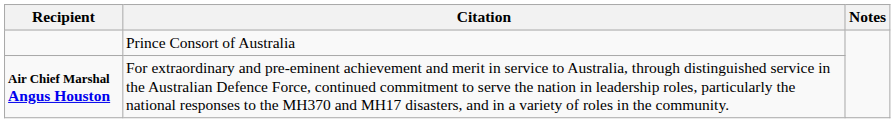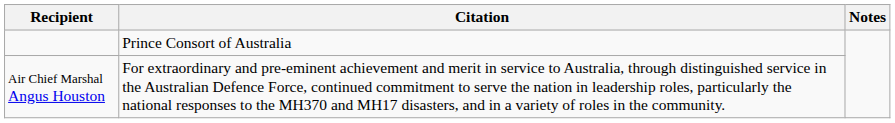(59, 86) bold -> (57, 88) normal
